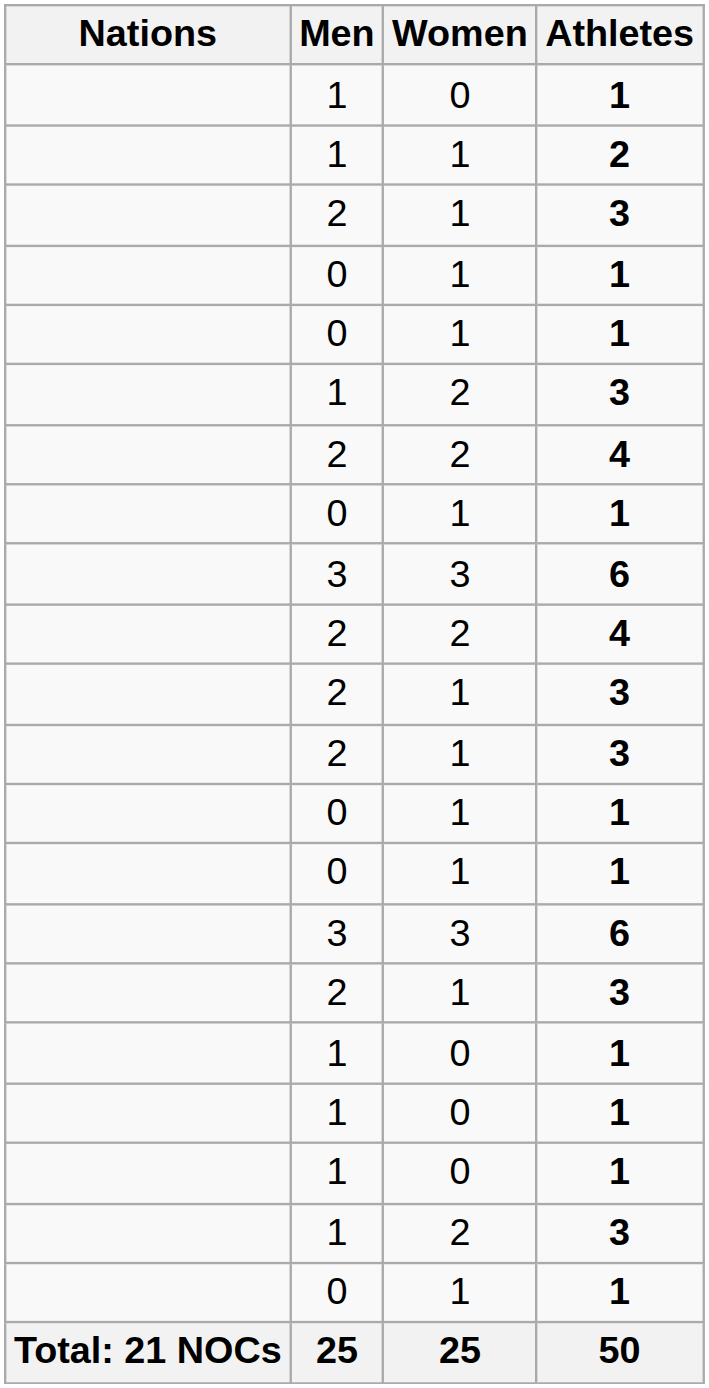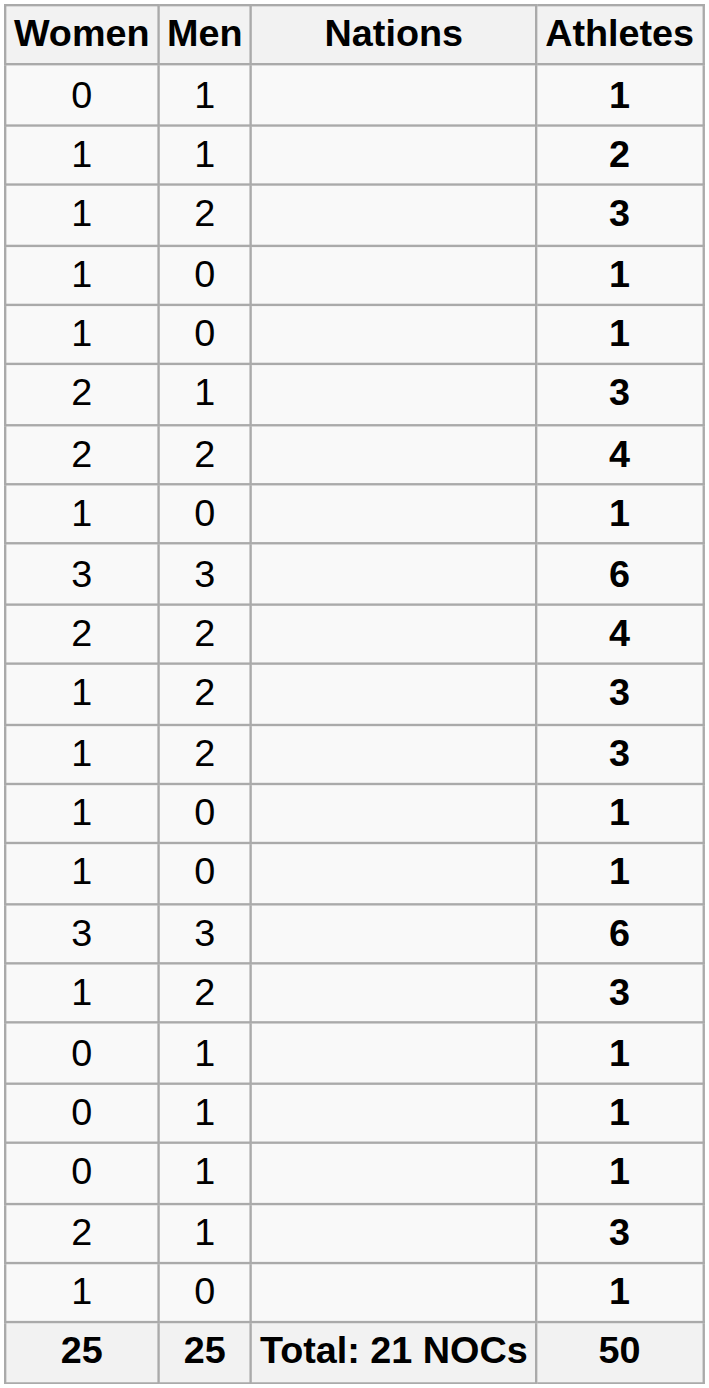columns swapped: (148, 34) <-> (460, 34)
